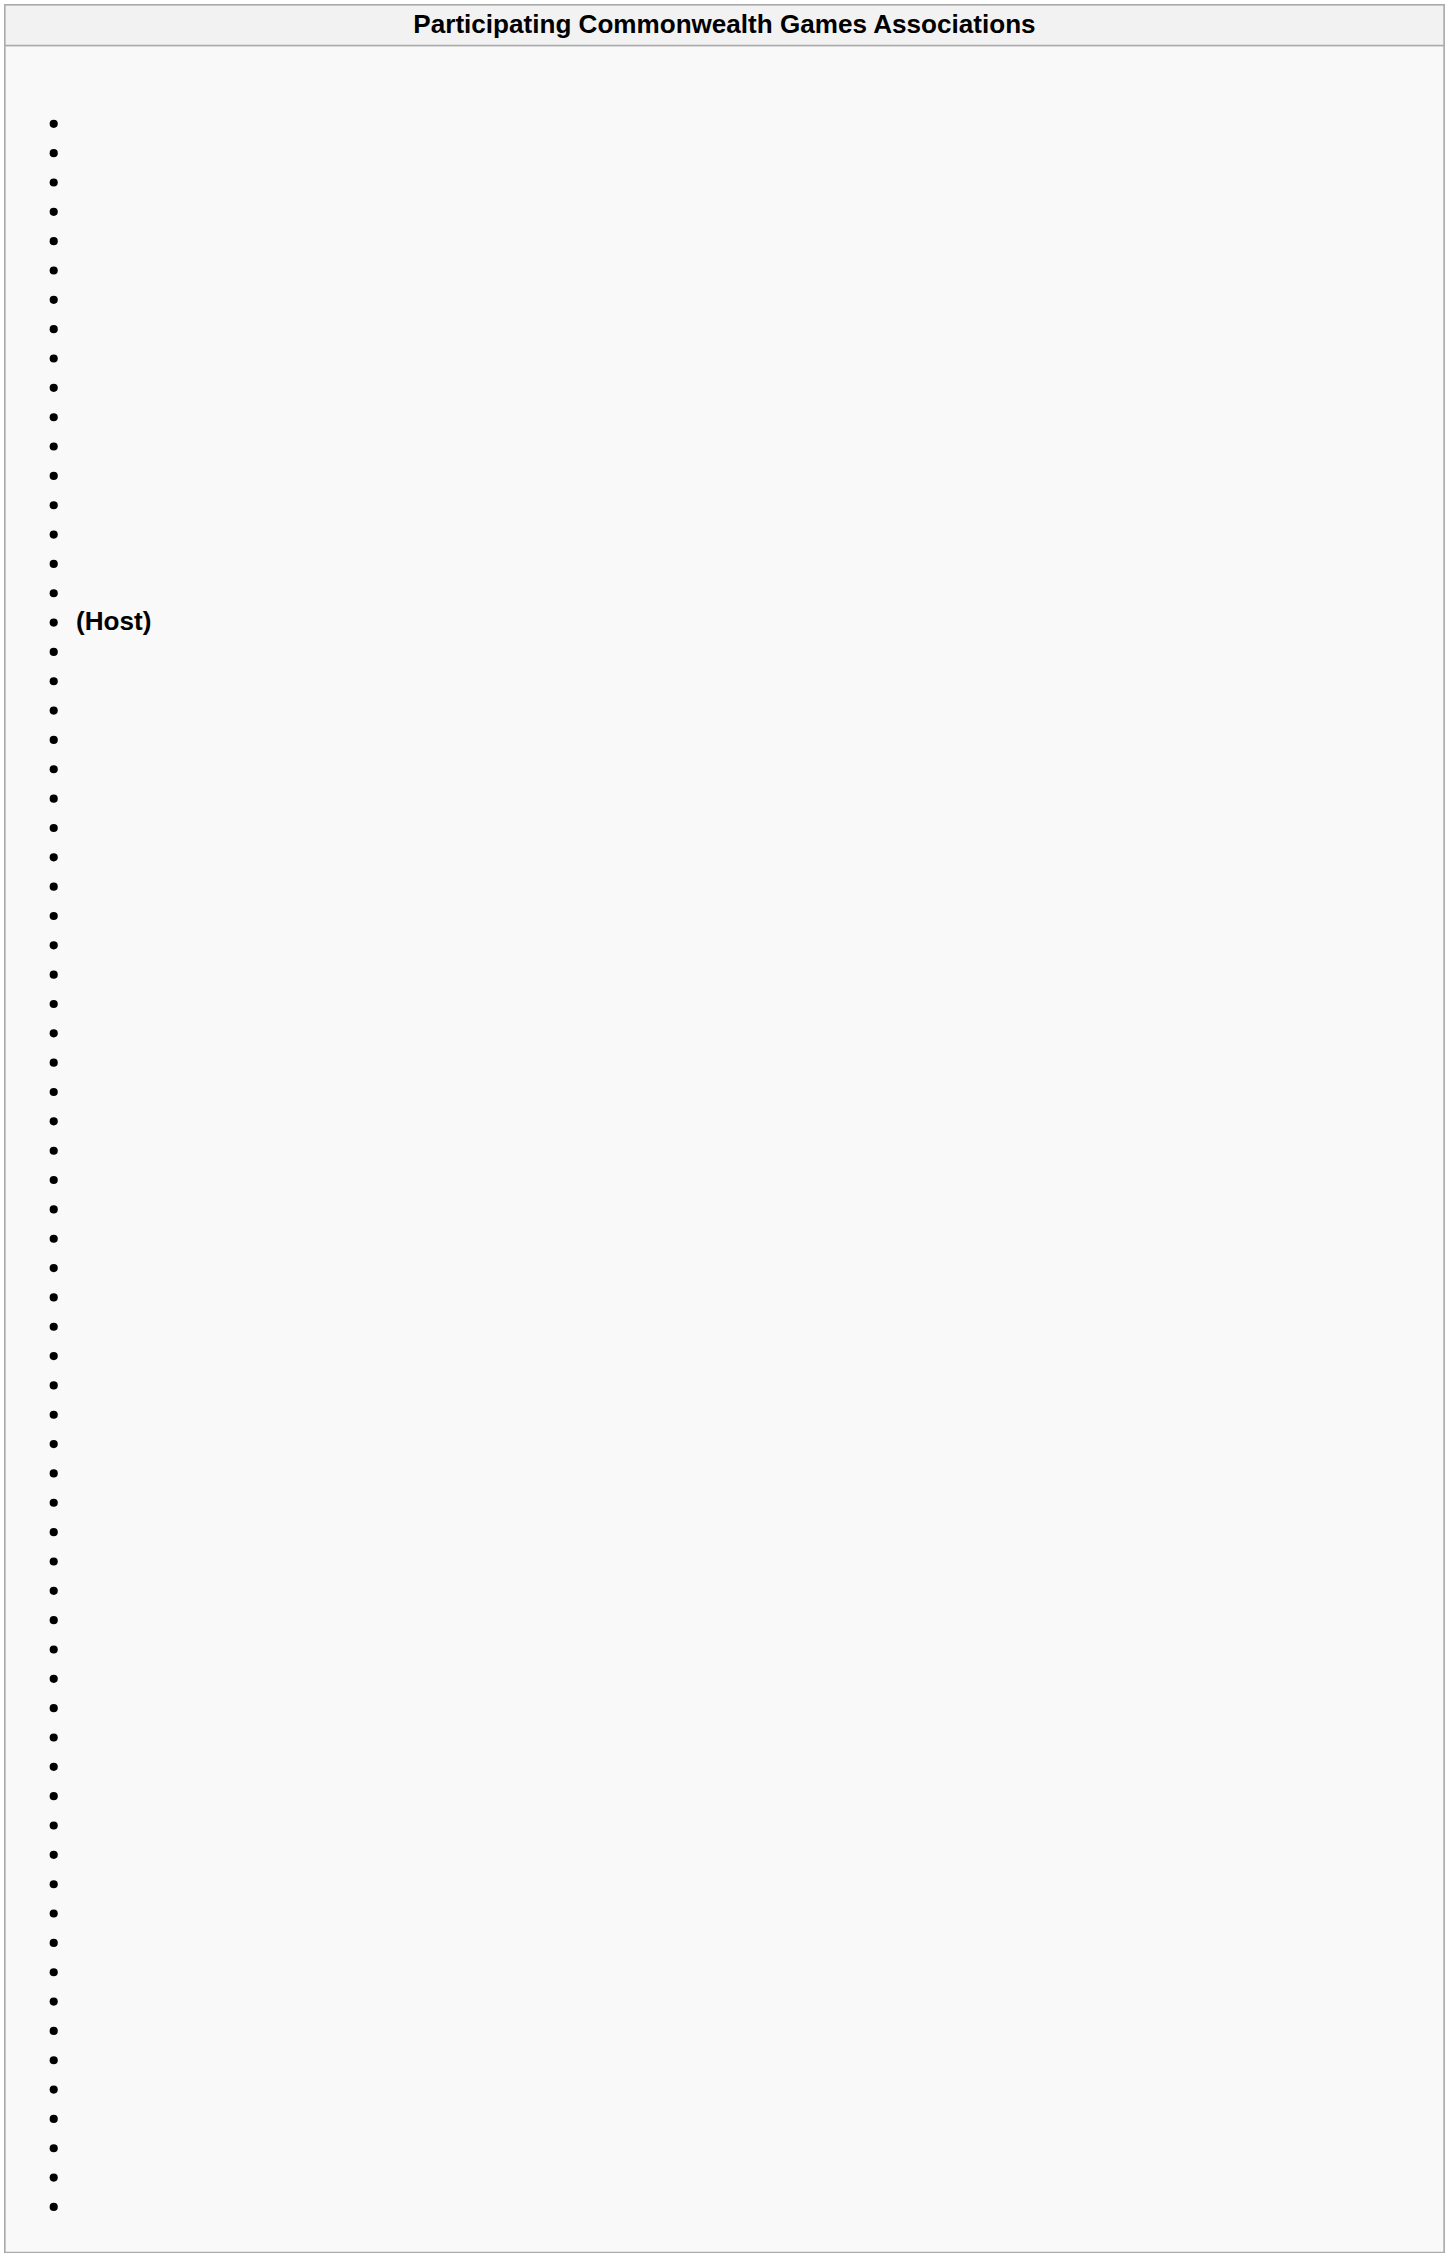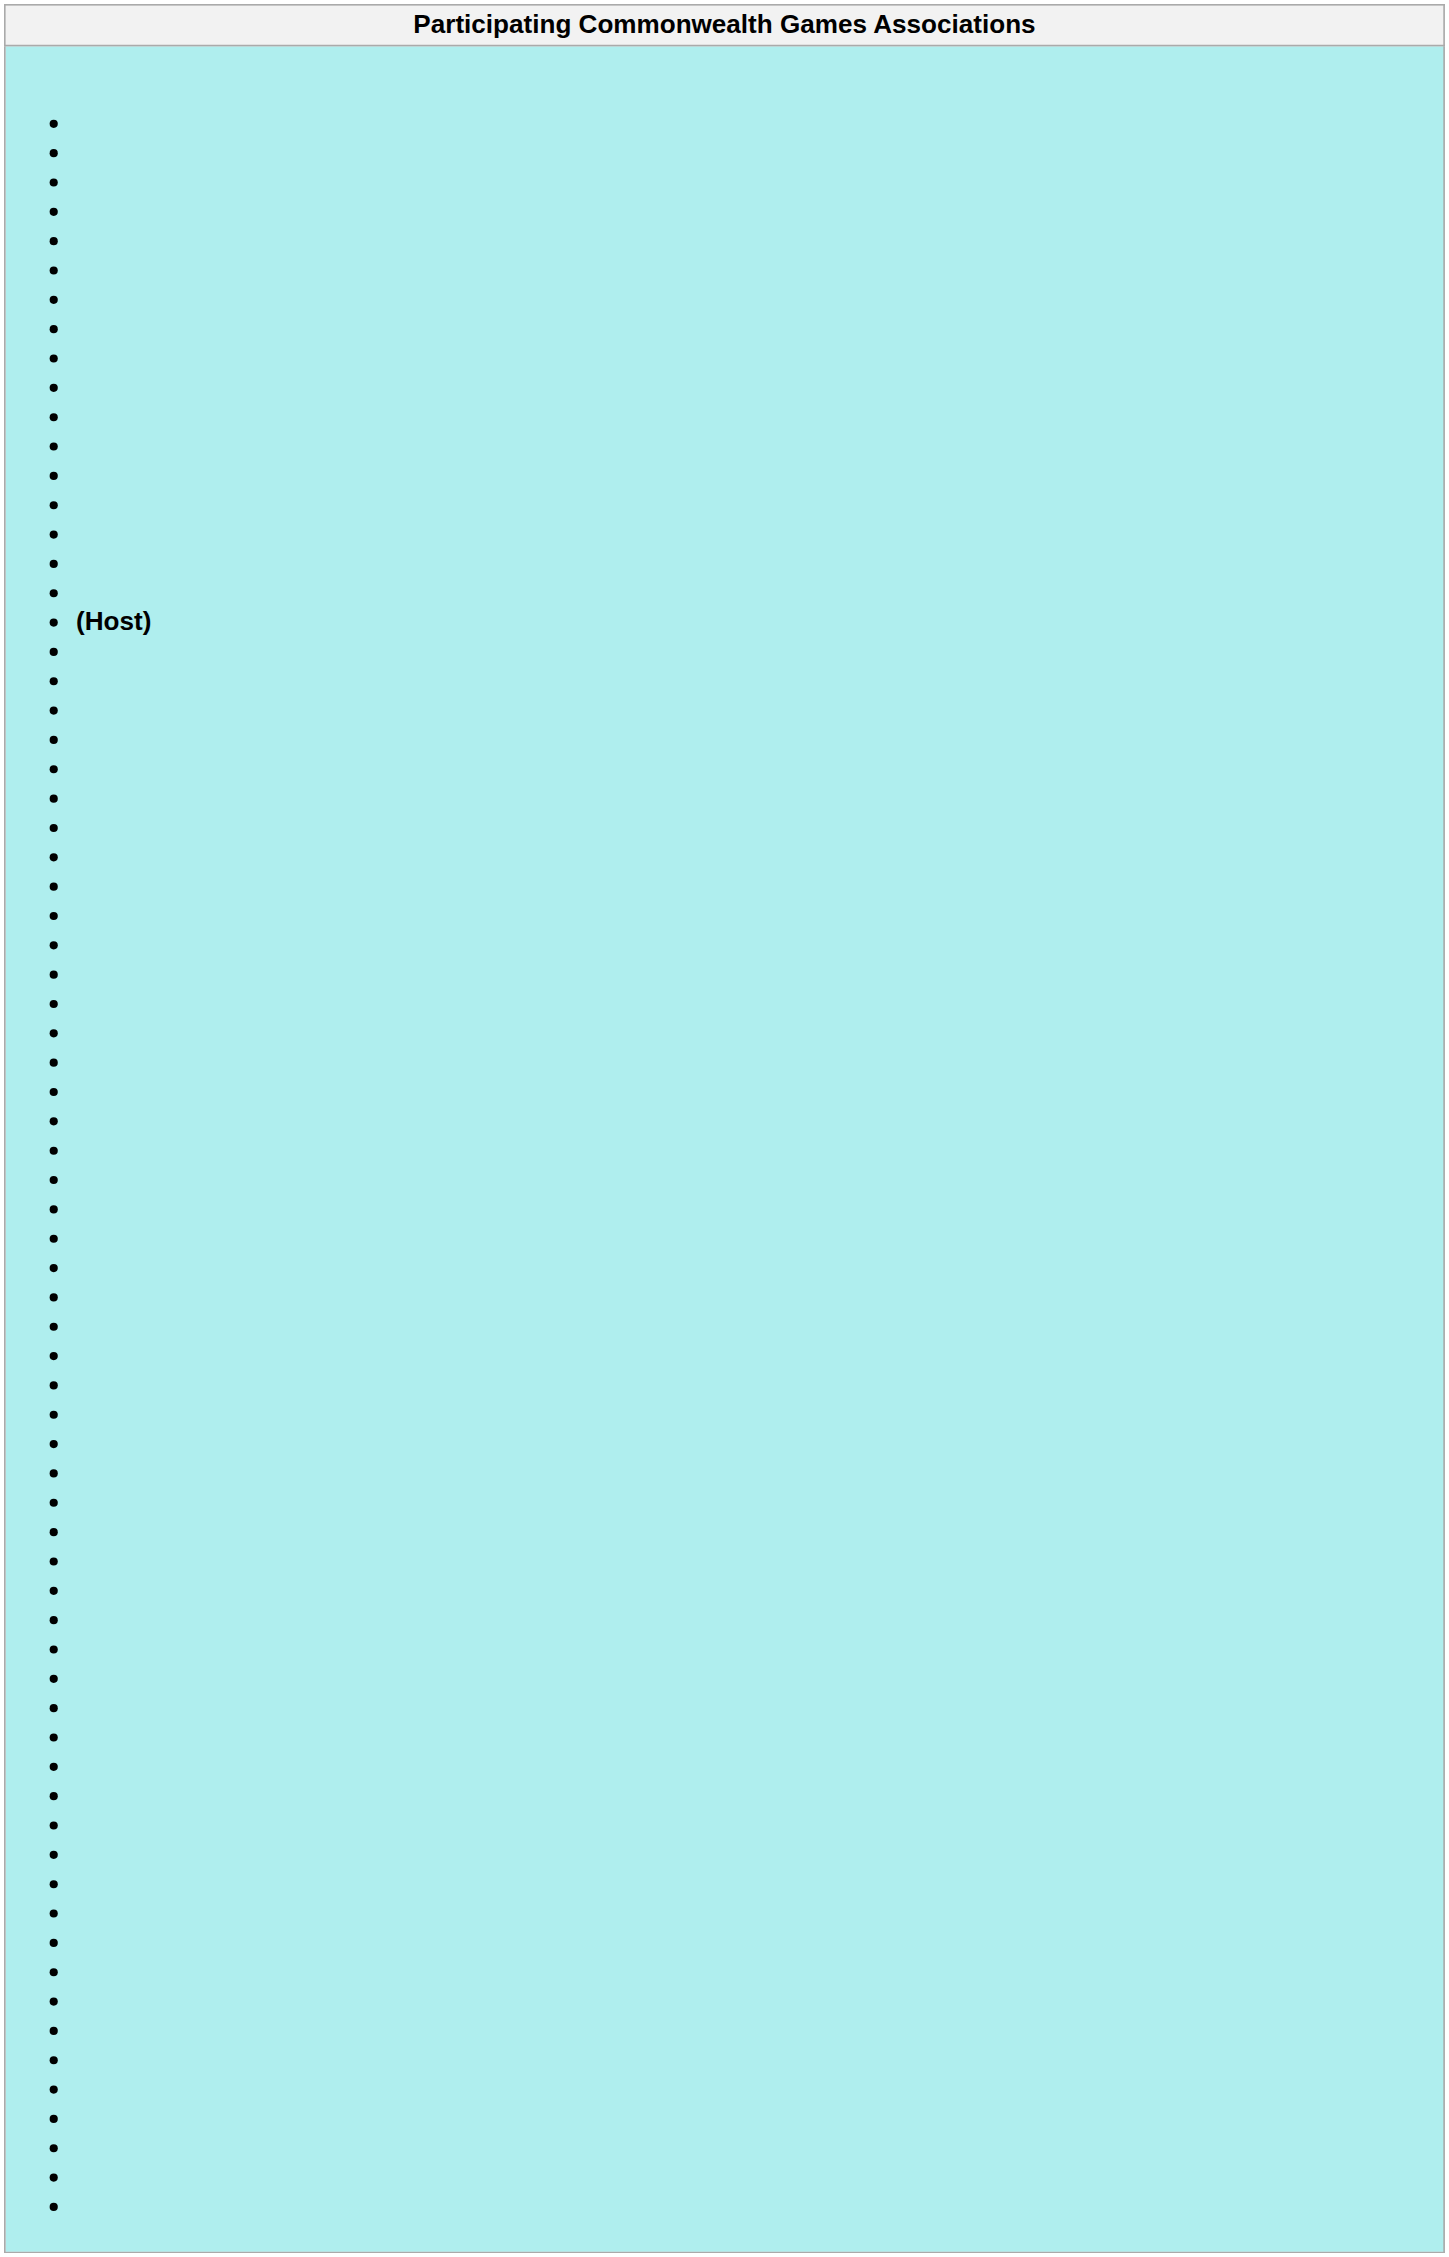(724, 1164) no background -> (724, 1164) paleturquoise background
